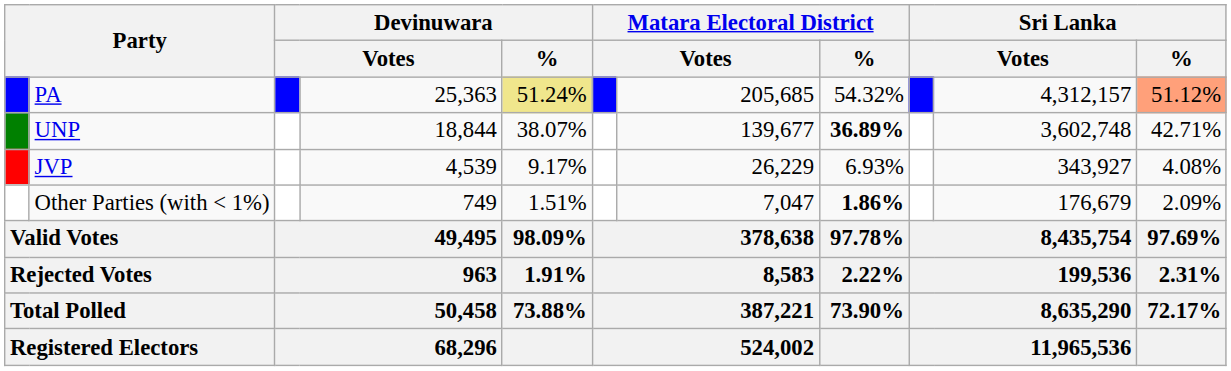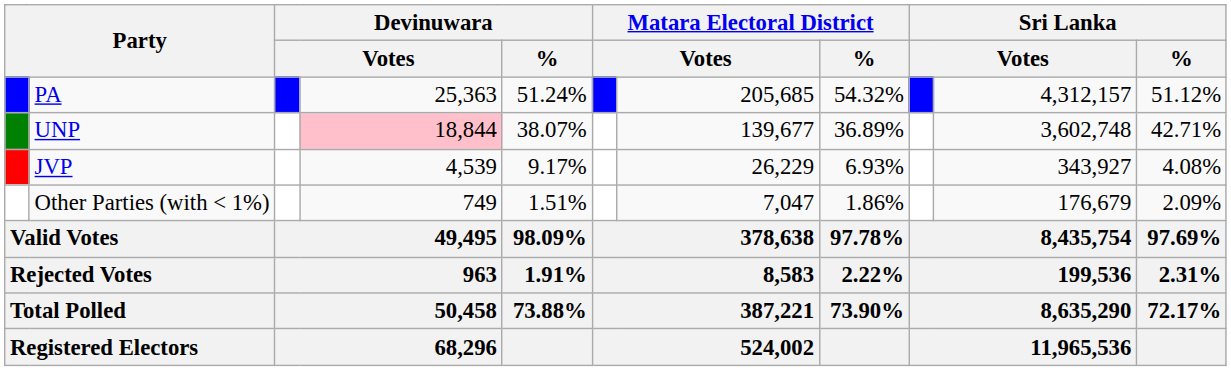(552, 94) khaki background -> (552, 94) no background
(1186, 94) lightsalmon background -> (1186, 94) no background
(466, 130) no background -> (466, 130) pink background
(867, 130) bold -> (869, 130) normal
(873, 202) bold -> (875, 202) normal
